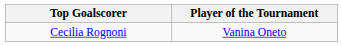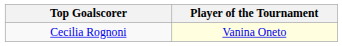(254, 32) no background -> (254, 32) lightyellow background
